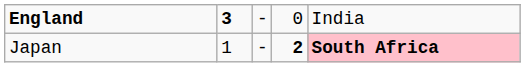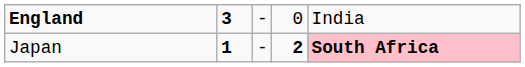(227, 48) normal -> (227, 48) bold
